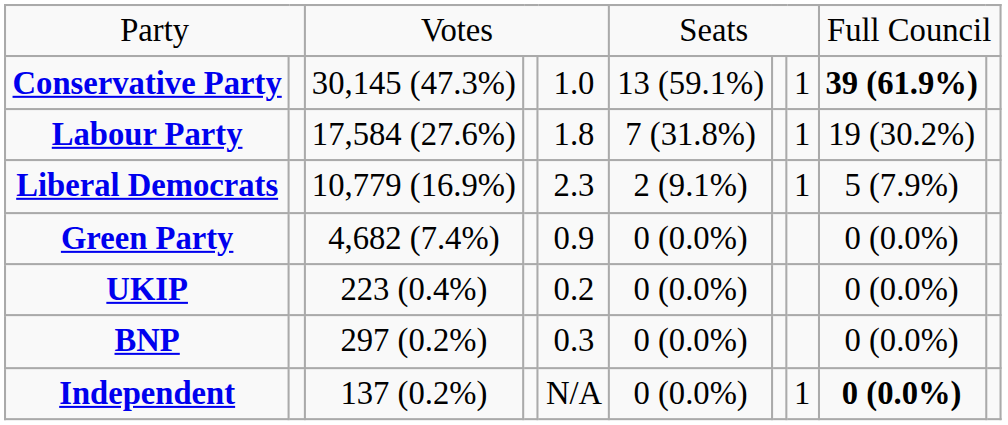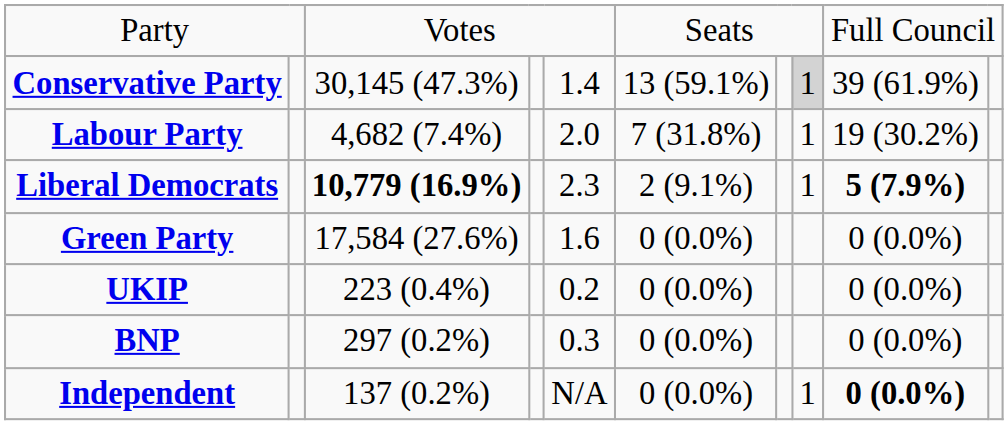(574, 82) 1.0 -> (579, 82) 1.4
(802, 82) no background -> (808, 82) lightgrey background
(902, 82) bold -> (905, 82) normal
(414, 133) 17,584 (27.6%) -> (417, 133) 4,682 (7.4%)
(574, 133) 1.8 -> (579, 133) 2.0
(414, 185) normal -> (417, 185) bold
(902, 185) normal -> (905, 185) bold
(414, 237) 4,682 (7.4%) -> (417, 237) 17,584 (27.6%)
(574, 237) 0.9 -> (579, 237) 1.6
